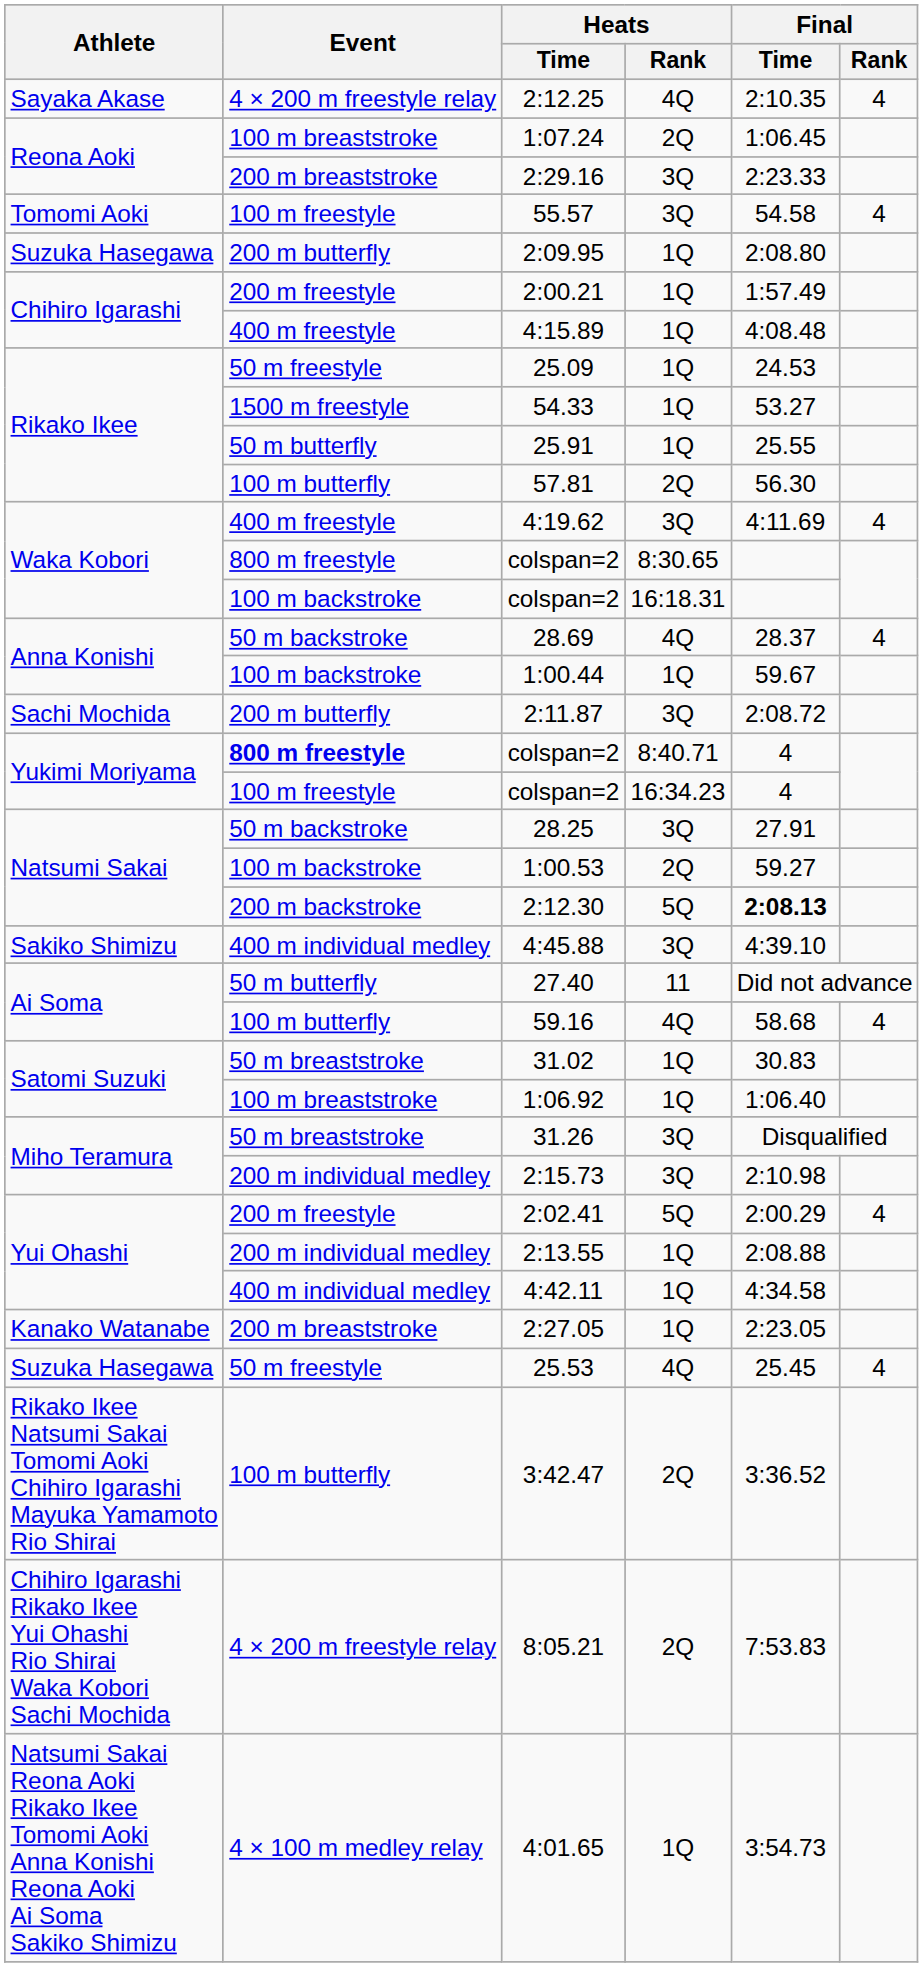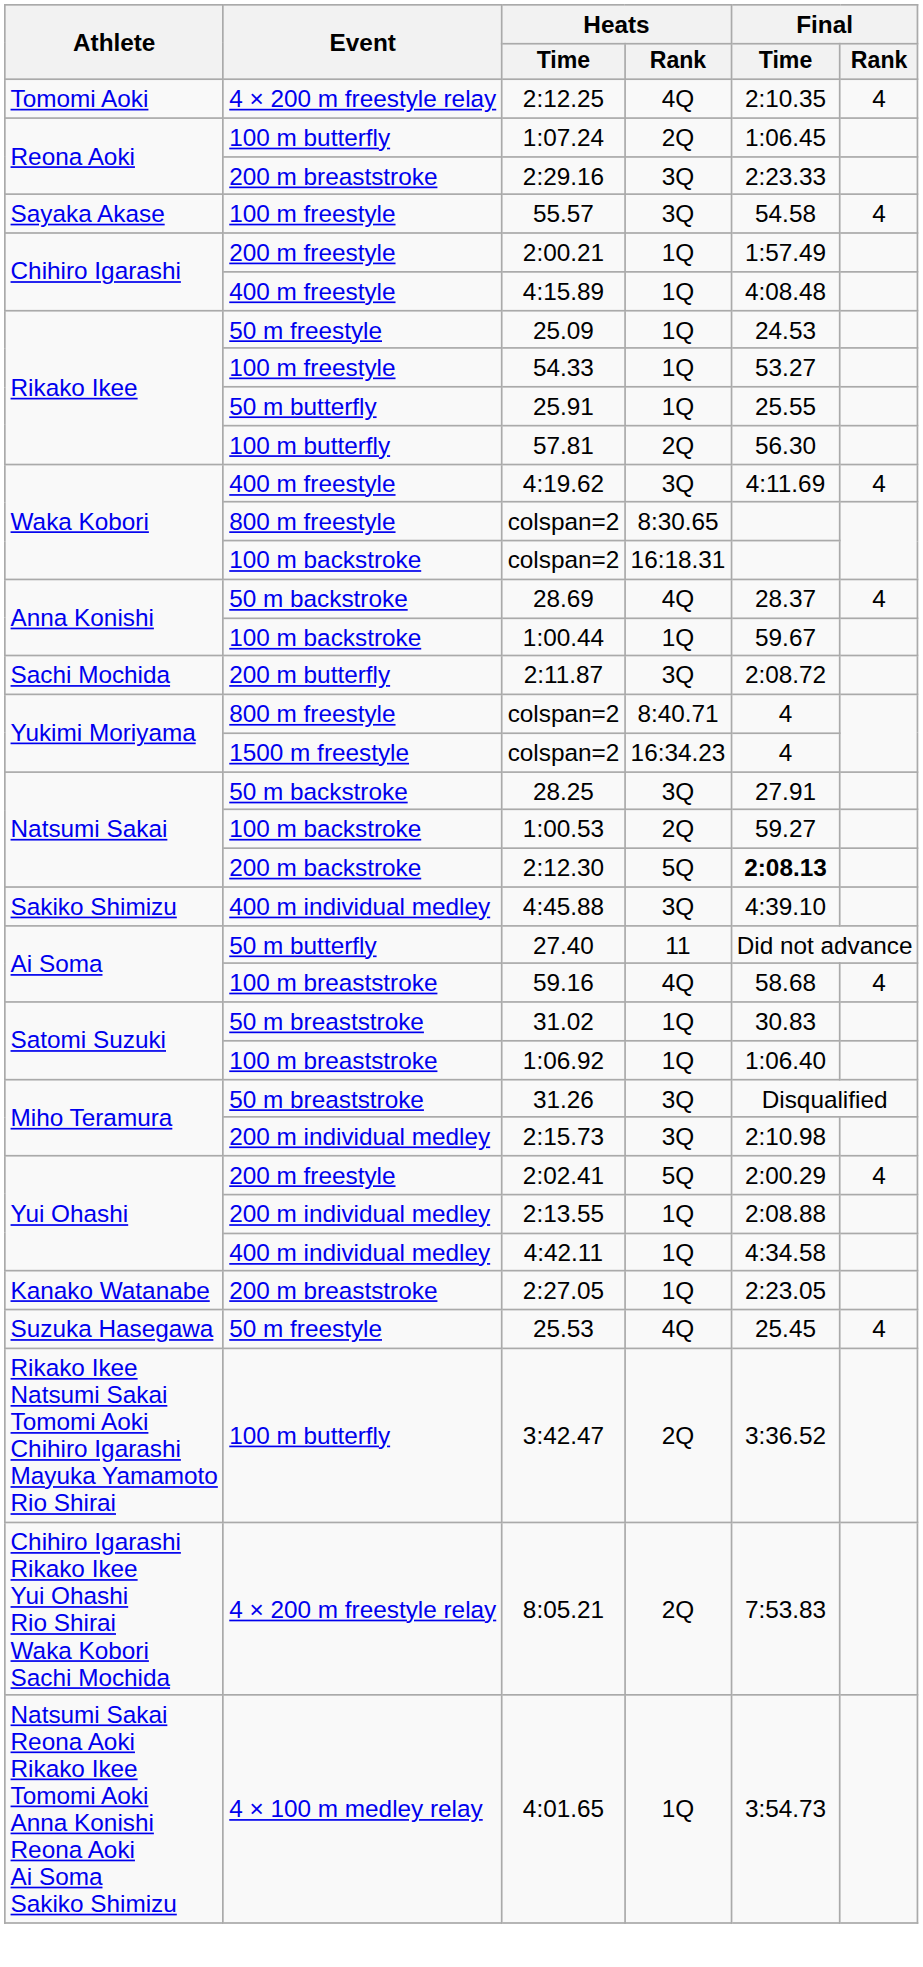(88, 99) Sayaka Akase -> (79, 99) Tomomi Aoki
(333, 138) 100 m breaststroke -> (310, 138) 100 m butterfly
(79, 215) Tomomi Aoki -> (88, 215) Sayaka Akase
- row: (563, 253)
(319, 407) 1500 m freestyle -> (312, 368) 100 m freestyle
(317, 753) bold -> (312, 714) normal
(312, 791) 100 m freestyle -> (319, 753) 1500 m freestyle
(310, 1022) 100 m butterfly -> (333, 983) 100 m breaststroke
